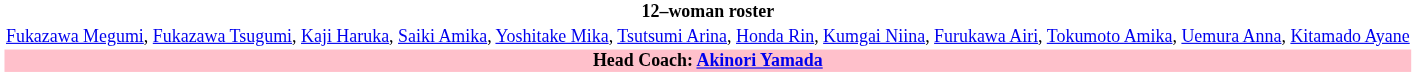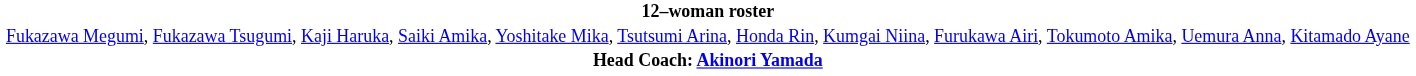(708, 60) pink background -> (708, 60) no background
